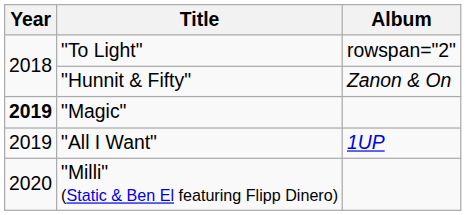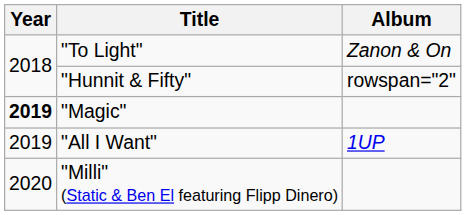(401, 50) rowspan="2" -> (399, 50) Zanon & On
(399, 81) Zanon & On -> (401, 81) rowspan="2"
